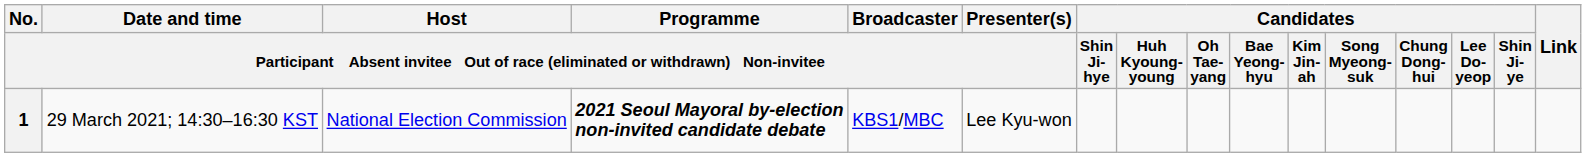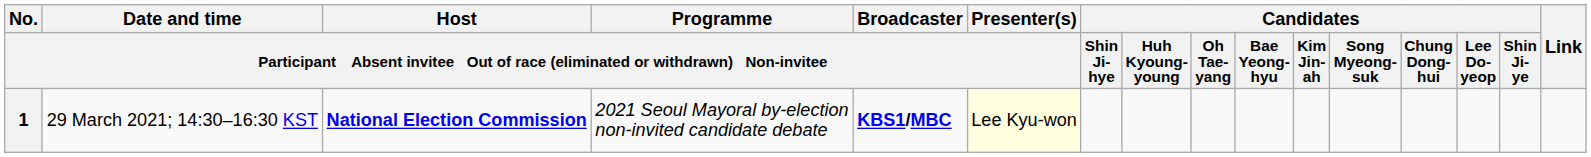(447, 120) normal -> (457, 120) bold
(709, 120) bold -> (722, 120) normal
(898, 120) normal -> (904, 120) bold
(1019, 120) no background -> (1024, 120) lightyellow background
